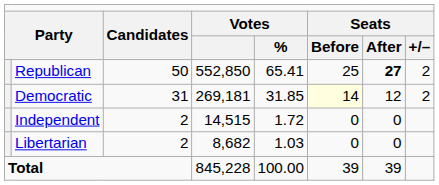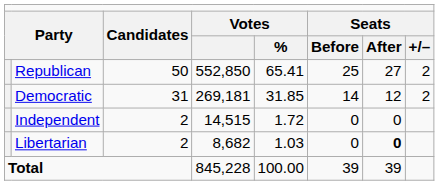(393, 71) bold -> (393, 71) normal
(351, 95) lightyellow background -> (351, 95) no background
(397, 144) normal -> (397, 144) bold
